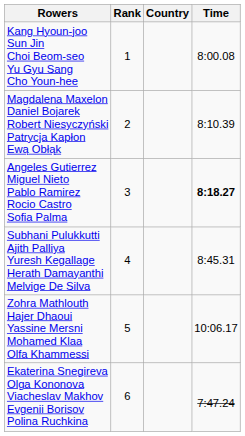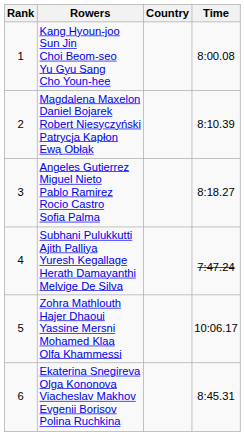columns swapped: (127, 13) <-> (58, 13)
(216, 192) bold -> (216, 192) normal
(216, 260) 8:45.31 -> (216, 267) 7:47.24
(216, 403) 7:47.24 -> (216, 397) 8:45.31
